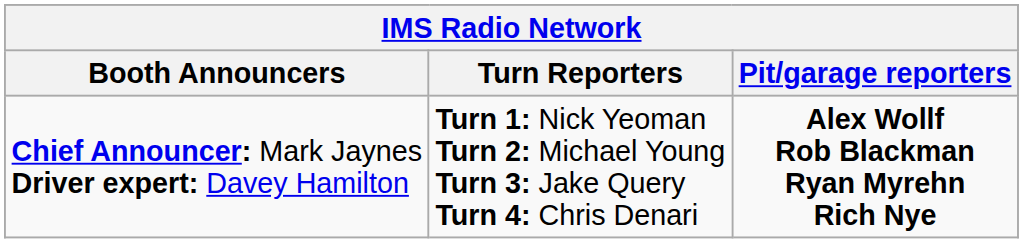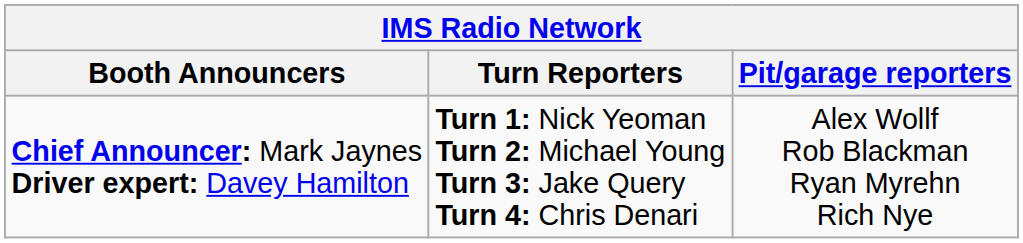(875, 167) bold -> (875, 167) normal
